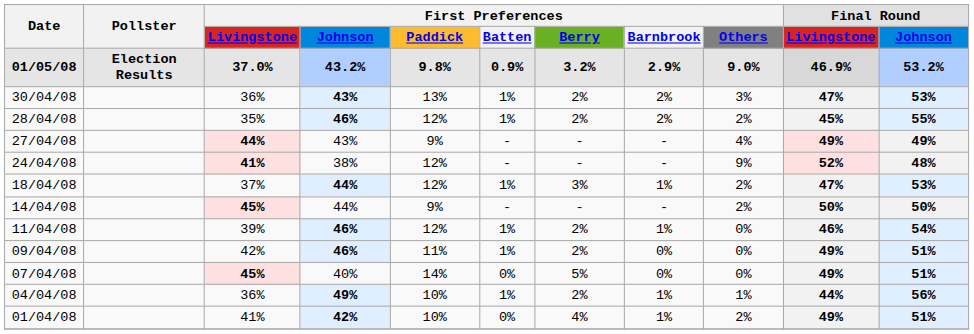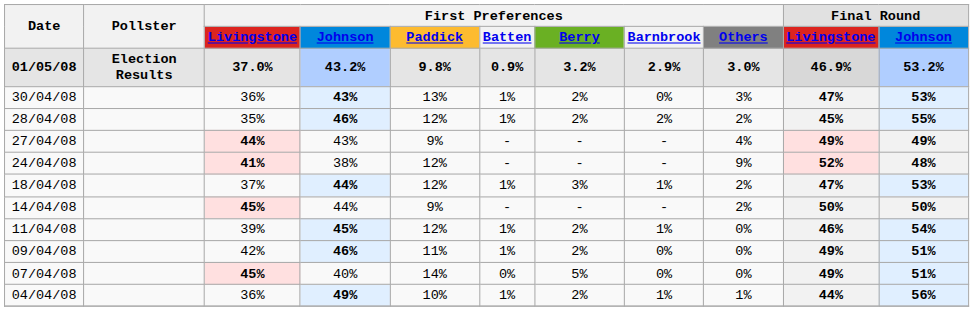(743, 67) 9.0% -> (743, 67) 3.0%
(664, 97) 2% -> (664, 97) 0%
(345, 229) 46% -> (345, 229) 45%
- row: (44, 318)
